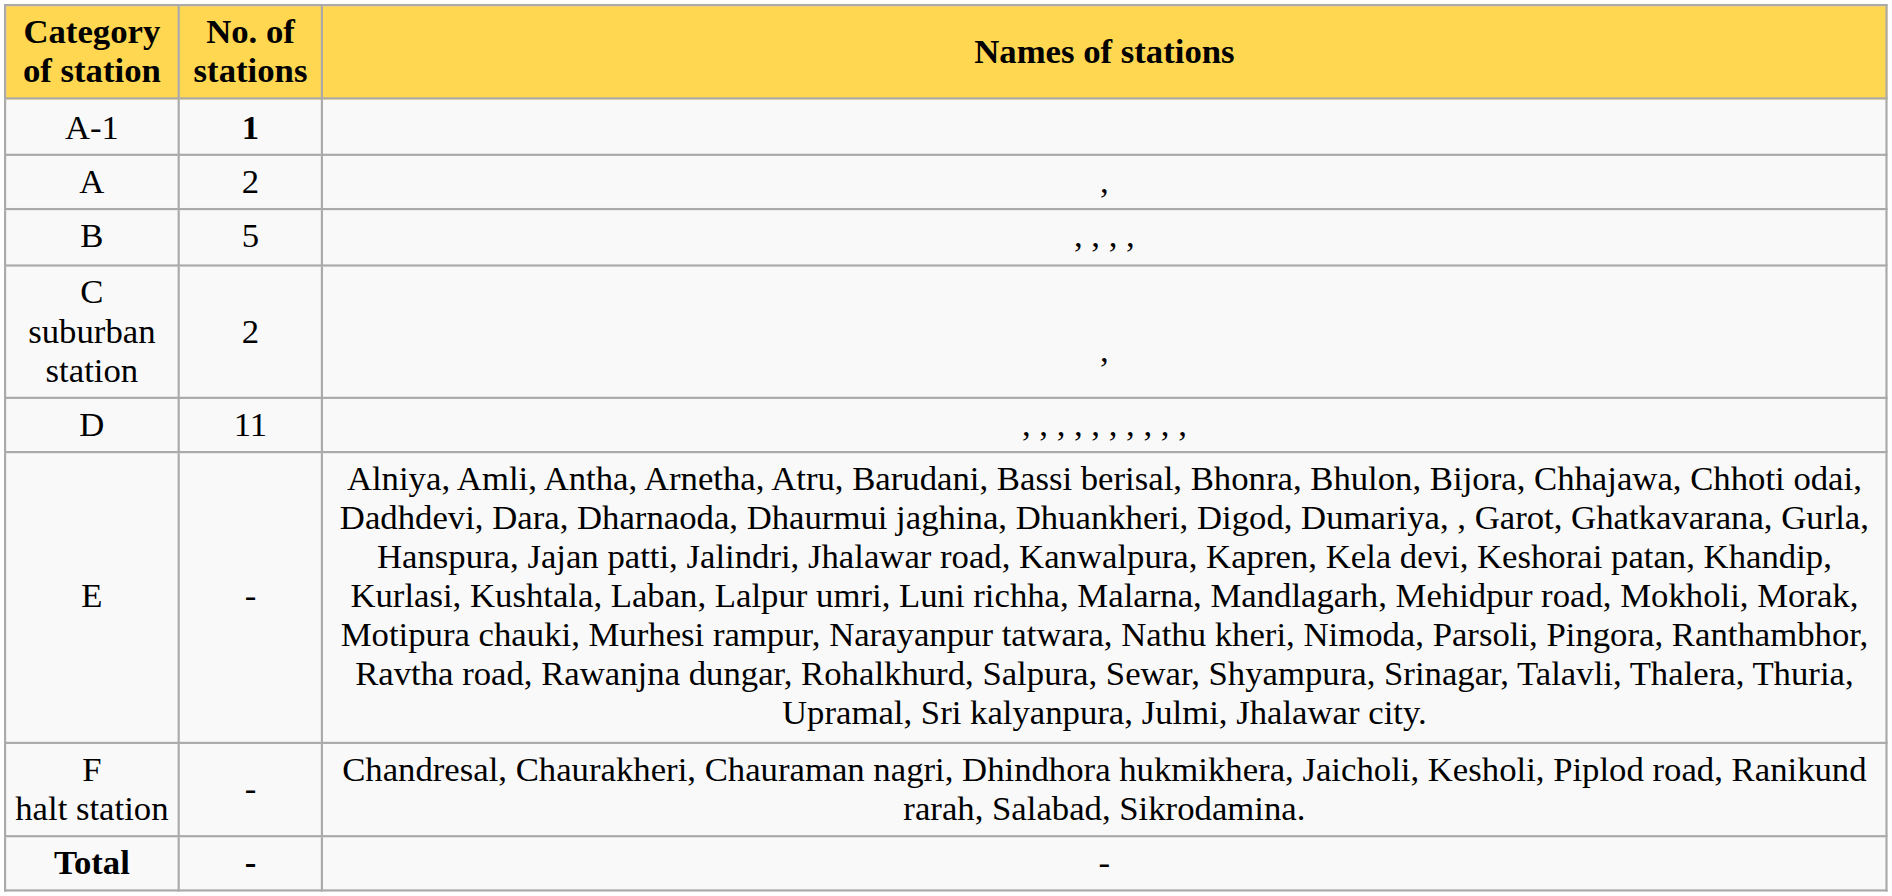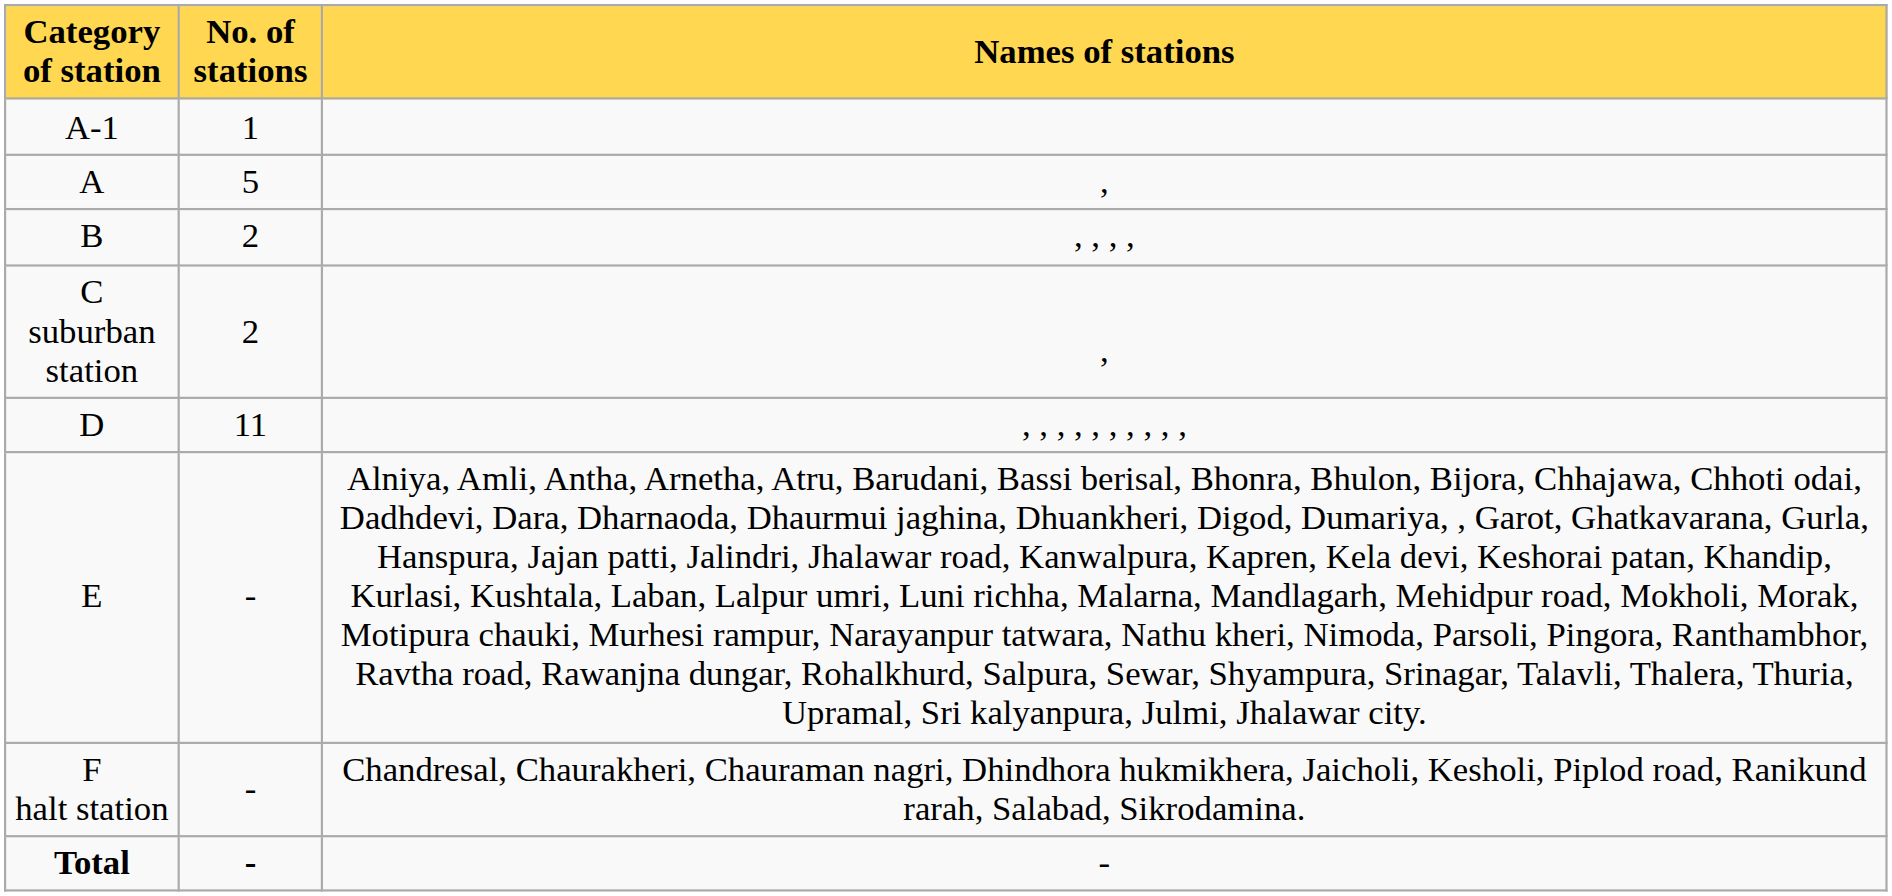(250, 126) bold -> (250, 126) normal
(250, 181) 2 -> (250, 181) 5
(250, 236) 5 -> (250, 236) 2
